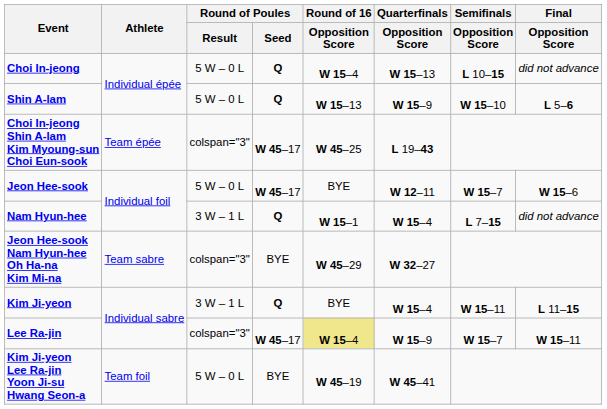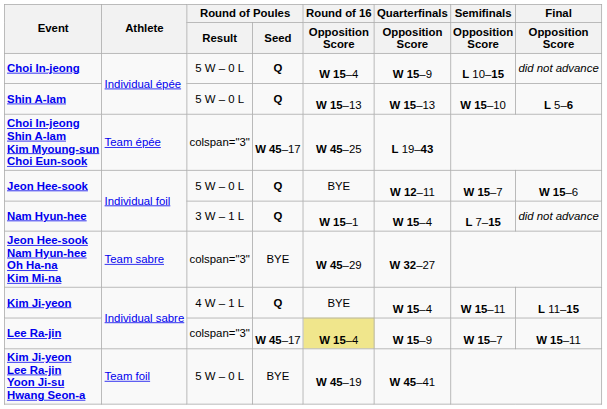(412, 75) W 15–13 -> (412, 75) W 15–9
(412, 106) W 15–9 -> (412, 106) W 15–13
(278, 192) W 45–17 -> (278, 186) Q
(220, 303) 3 W – 1 L -> (220, 303) 4 W – 1 L
